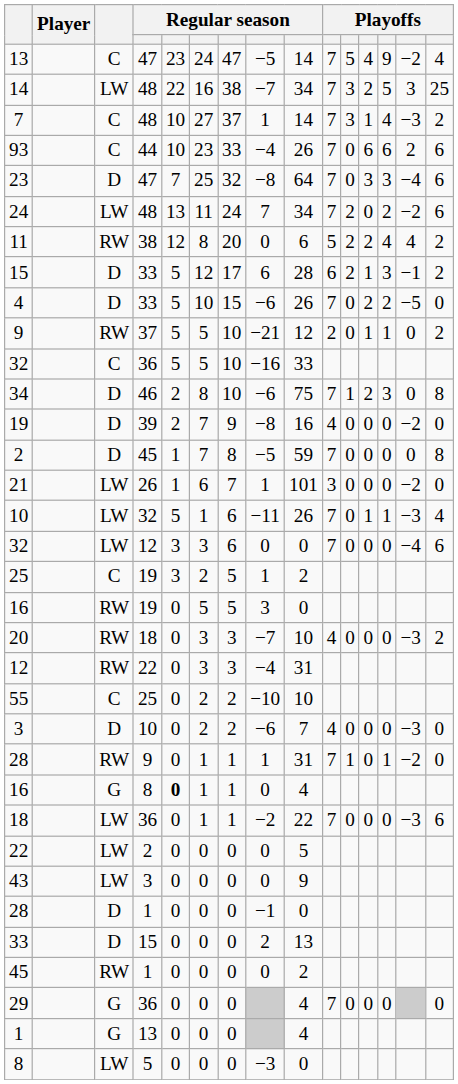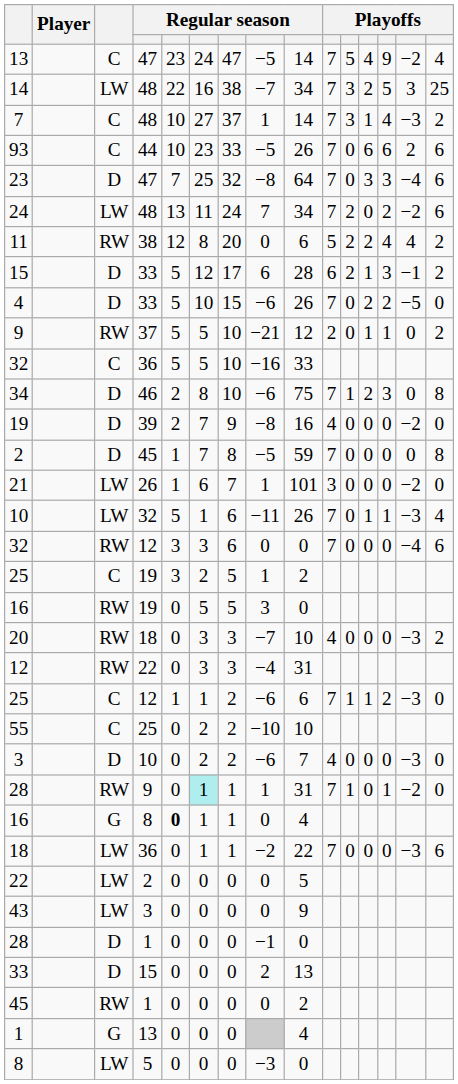(265, 150) −4 -> (265, 150) −5
(114, 546) LW -> (114, 546) RW
+ row: (19, 698)
(204, 759) no background -> (204, 789) paleturquoise background
- row: (19, 1002)
